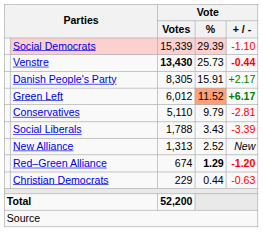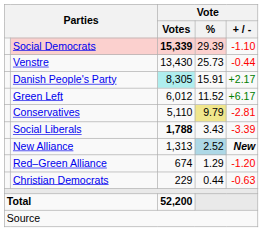(176, 46) normal -> (176, 46) bold
(176, 63) bold -> (176, 63) normal
(243, 63) bold -> (243, 63) normal
(179, 79) no background -> (179, 79) paleturquoise background
(211, 96) lightsalmon background -> (211, 96) no background
(242, 96) bold -> (242, 96) normal
(213, 113) no background -> (213, 113) khaki background
(179, 130) normal -> (179, 130) bold
(213, 146) no background -> (213, 146) lightblue background
(245, 146) normal -> (244, 146) bold
(213, 163) bold -> (213, 163) normal
(243, 163) bold -> (243, 163) normal
